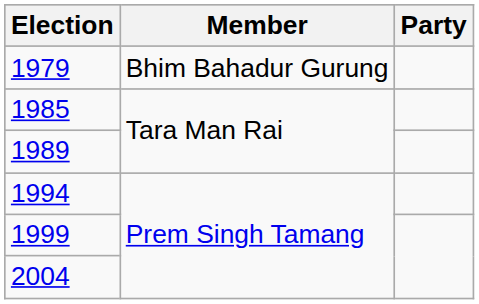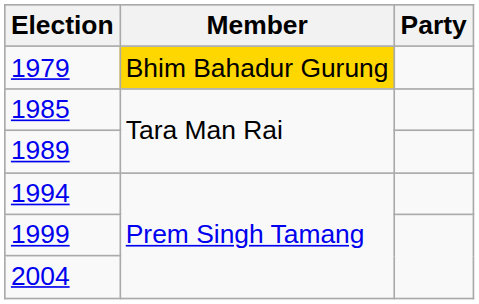(257, 67) no background -> (257, 67) gold background
